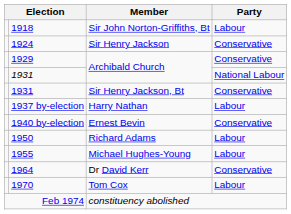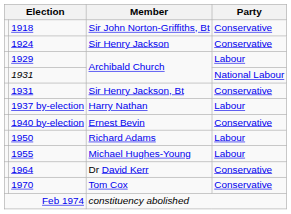(230, 28) Labour -> (243, 28) Conservative
(243, 59) Conservative -> (230, 59) Labour
(230, 185) Labour -> (243, 185) Conservative
